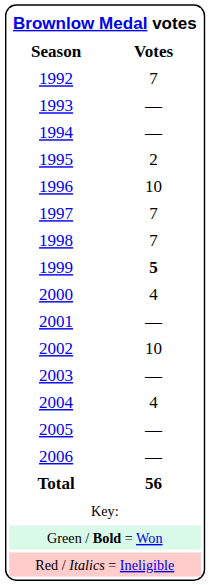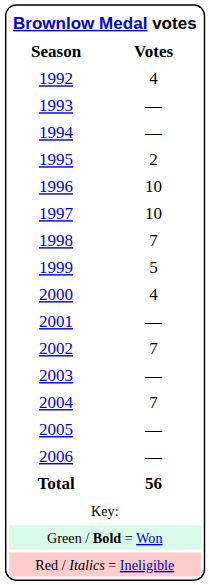(154, 78) 7 -> (154, 78) 4
(154, 213) 7 -> (154, 213) 10
(154, 267) bold -> (154, 267) normal
(154, 348) 10 -> (154, 348) 7
(154, 402) 4 -> (154, 402) 7
